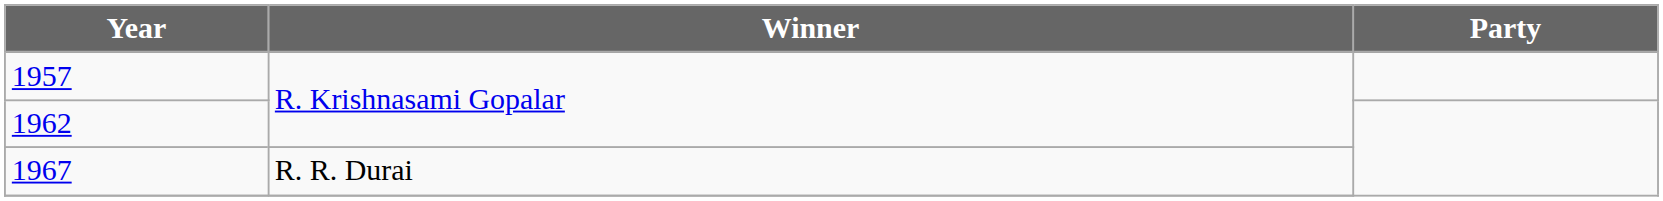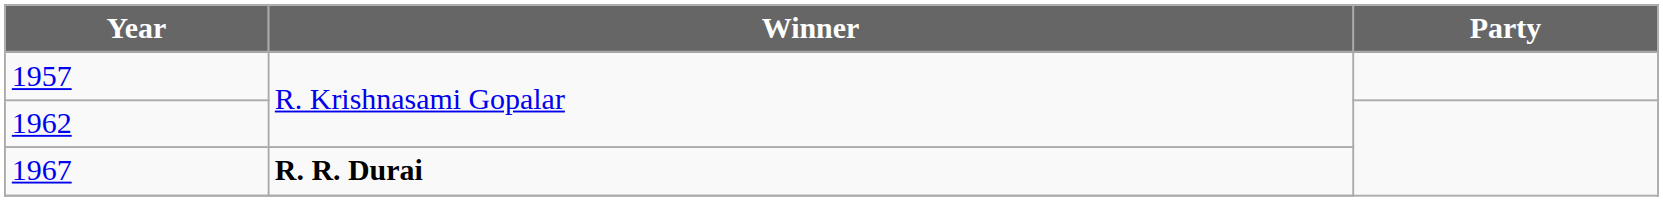(344, 170) normal -> (349, 170) bold
